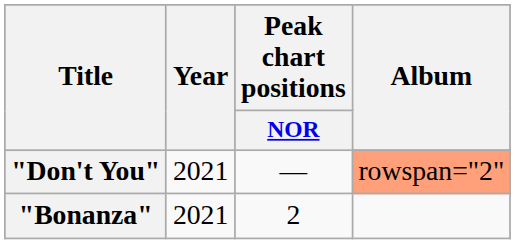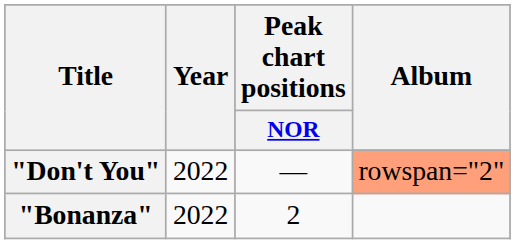(201, 171) 2021 -> (201, 171) 2022
(201, 215) 2021 -> (201, 215) 2022
